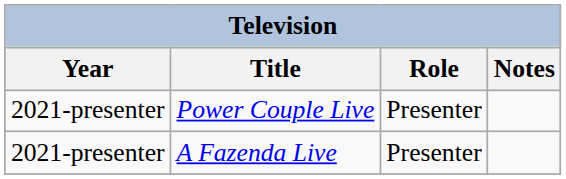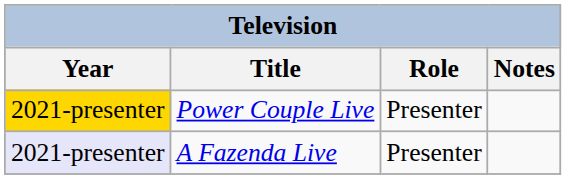(88, 110) no background -> (88, 110) gold background
(88, 152) no background -> (88, 152) lavender background
